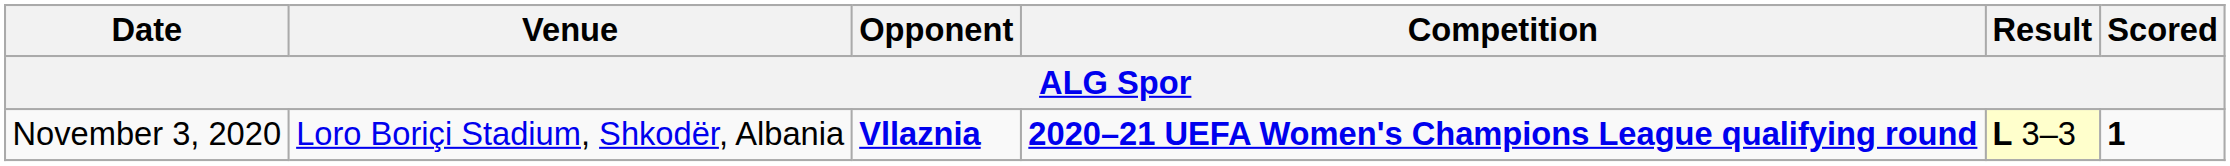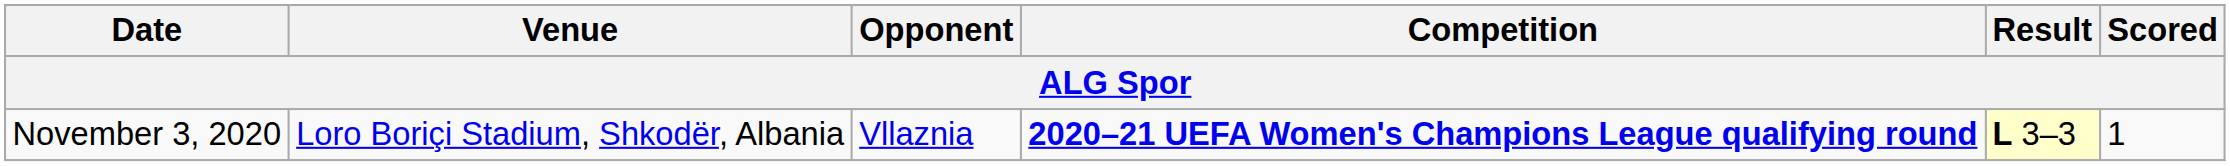(920, 133) bold -> (916, 133) normal
(2116, 133) bold -> (2116, 133) normal
